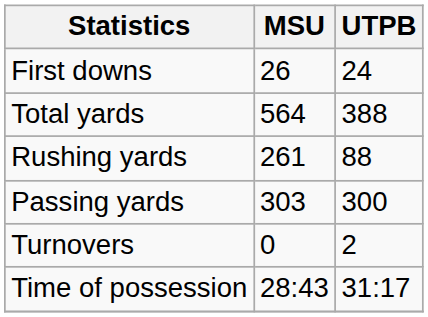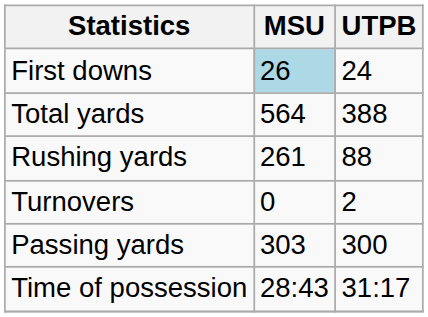(275, 70) no background -> (275, 70) lightblue background
rows swapped: (98, 201) <-> (73, 245)
